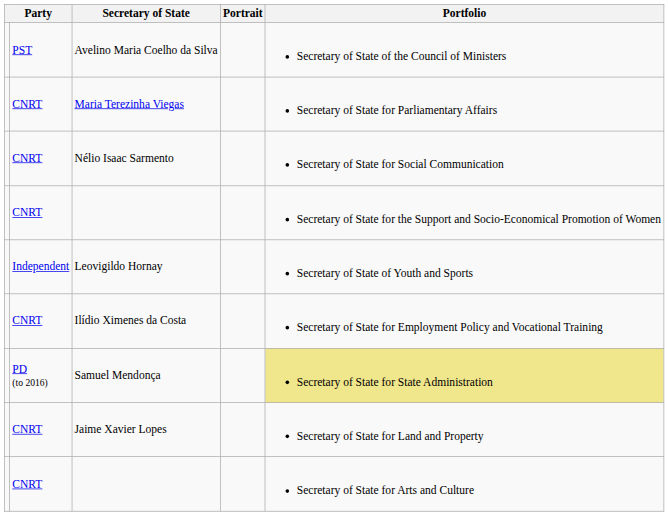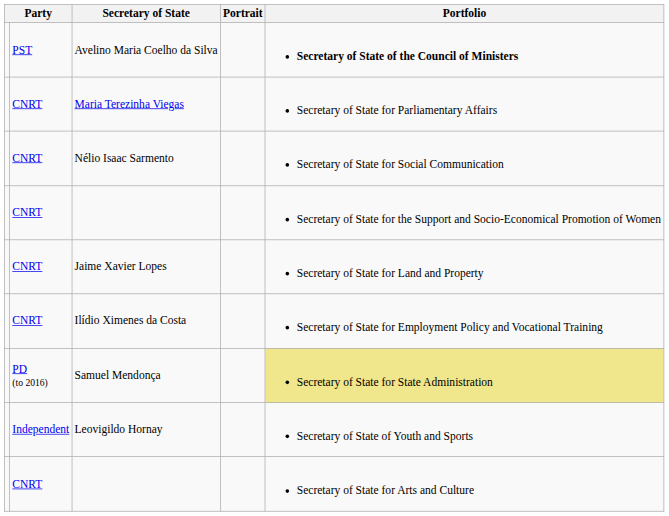(464, 56) normal -> (464, 56) bold
rows swapped: (41, 266) <-> (27, 429)
